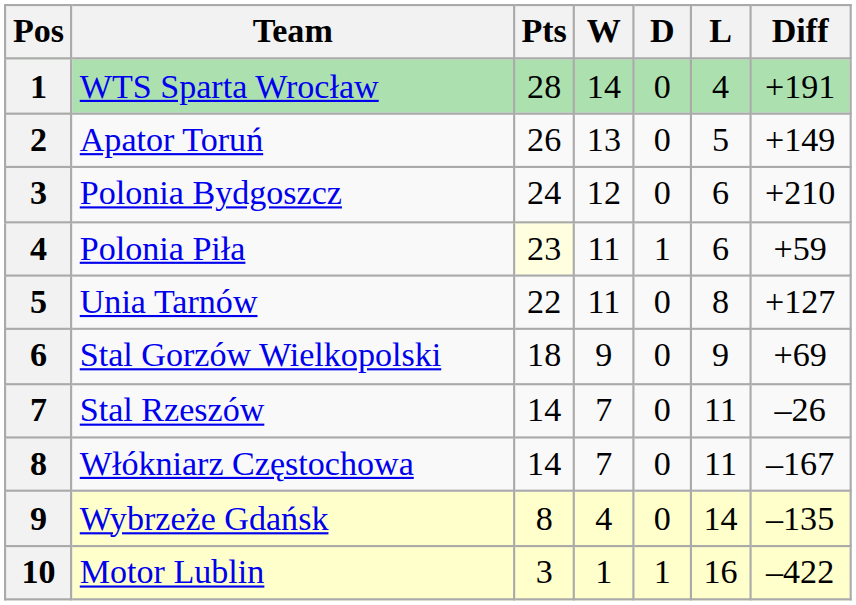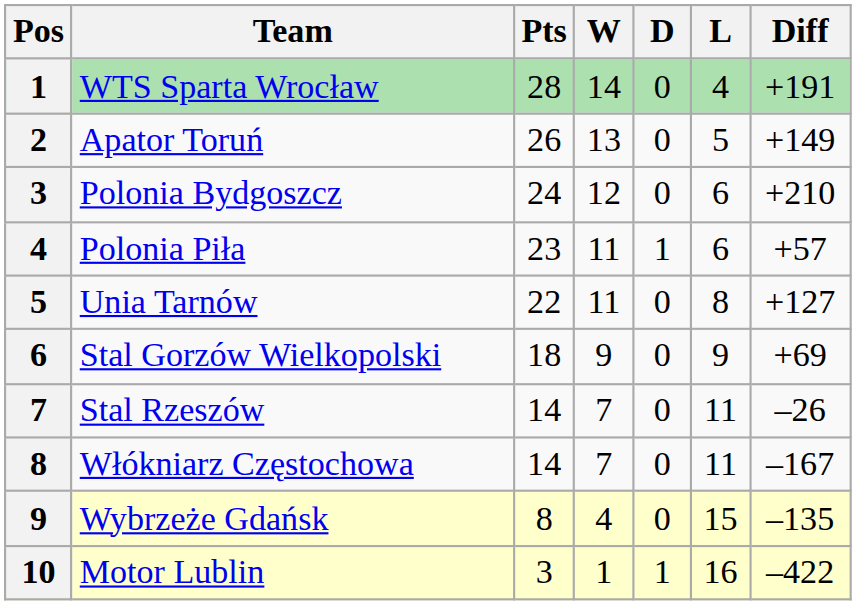(544, 247) lightyellow background -> (544, 247) no background
(800, 247) +59 -> (800, 247) +57
(721, 517) 14 -> (721, 517) 15
